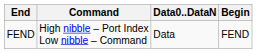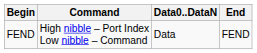columns swapped: (235, 12) <-> (21, 12)
